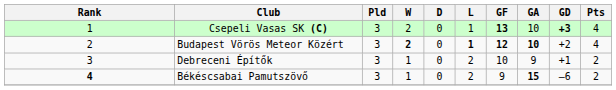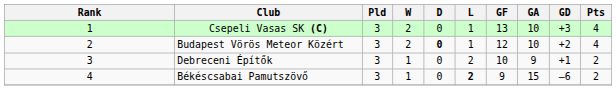(502, 29) bold -> (502, 29) normal
(565, 29) bold -> (565, 29) normal
(408, 45) bold -> (408, 45) normal
(439, 45) normal -> (439, 45) bold
(471, 45) bold -> (471, 45) normal
(502, 45) bold -> (502, 45) normal
(533, 45) bold -> (533, 45) normal
(90, 77) bold -> (90, 77) normal
(471, 77) normal -> (471, 77) bold
(533, 77) bold -> (533, 77) normal
